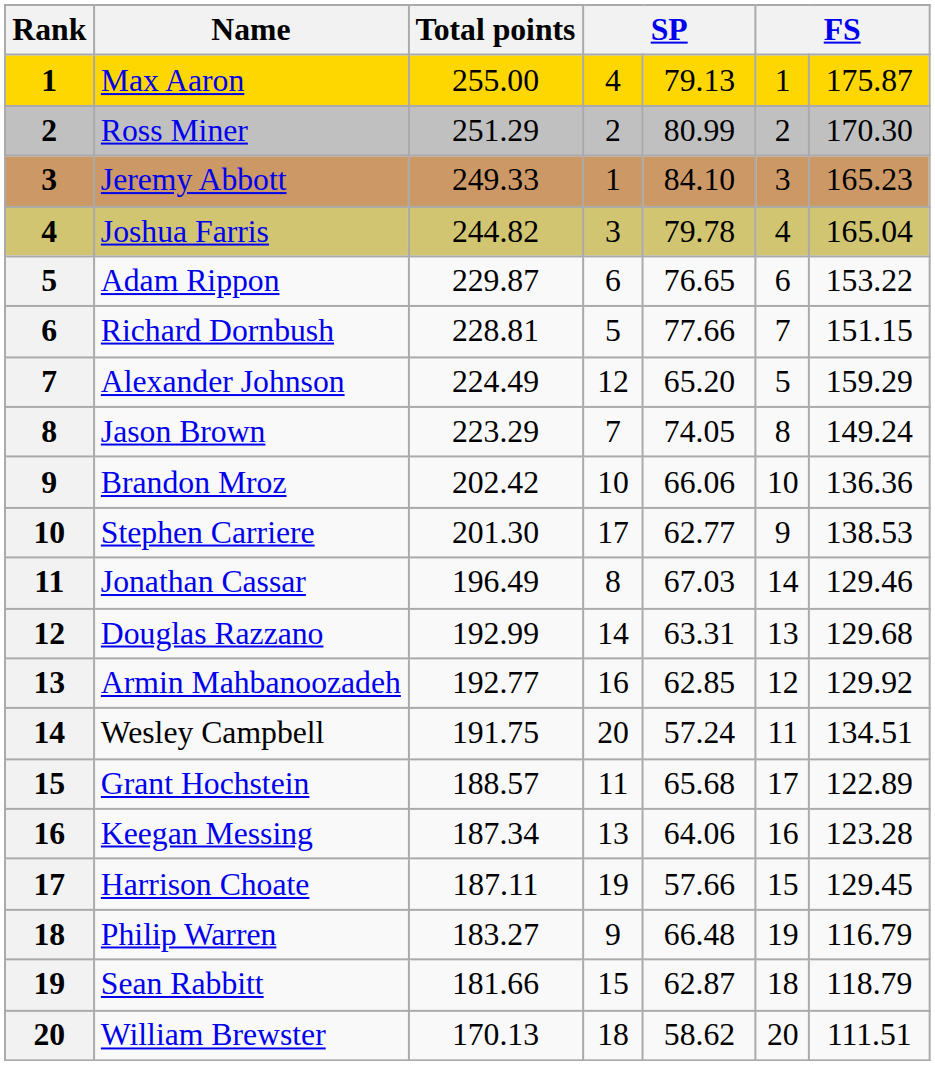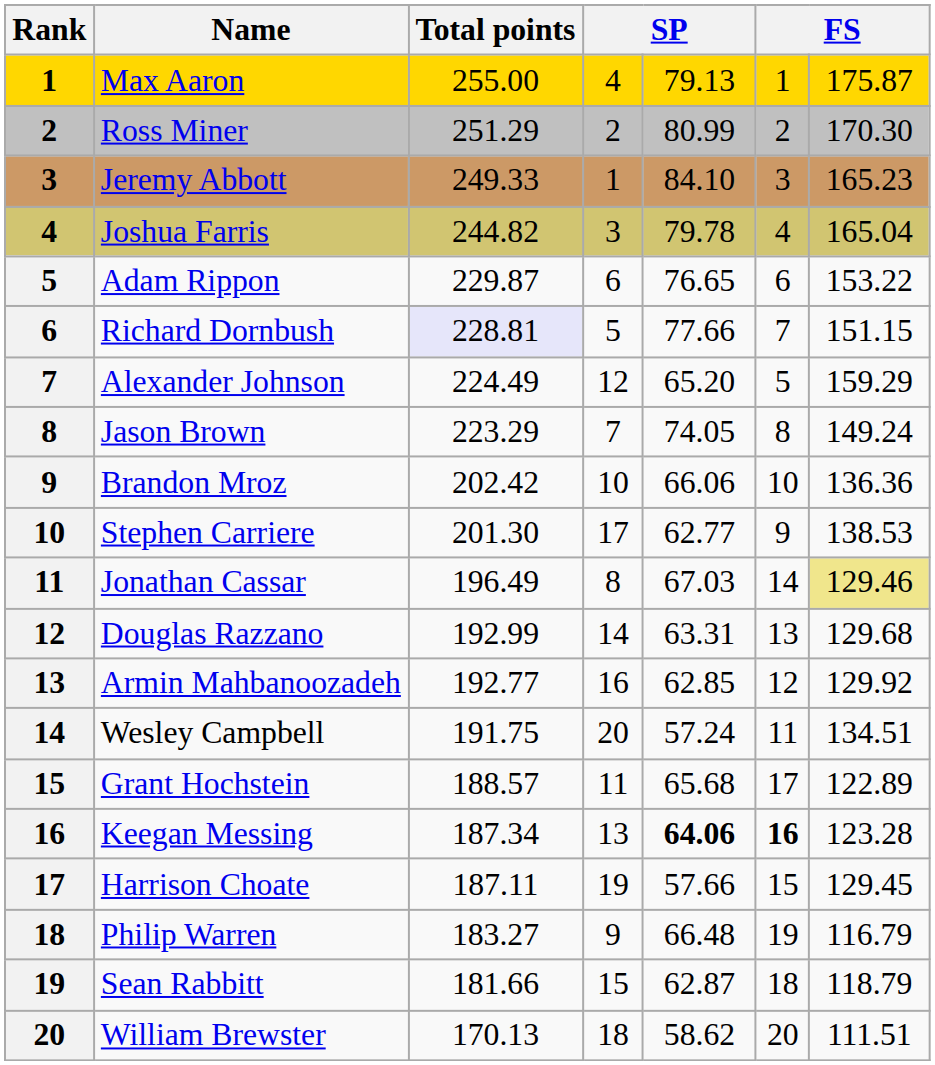(495, 331) no background -> (495, 331) lavender background
(869, 582) no background -> (869, 582) khaki background
(700, 833) normal -> (700, 833) bold
(783, 833) normal -> (783, 833) bold
